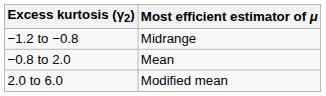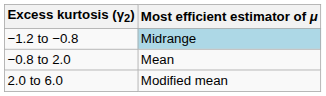(169, 38) no background -> (169, 38) lightblue background
